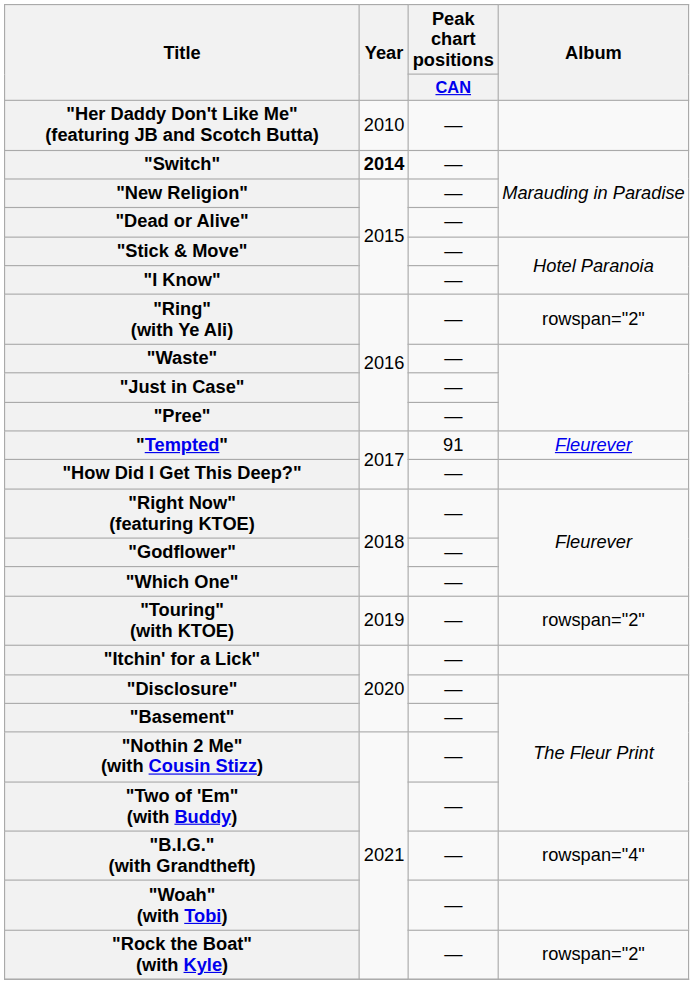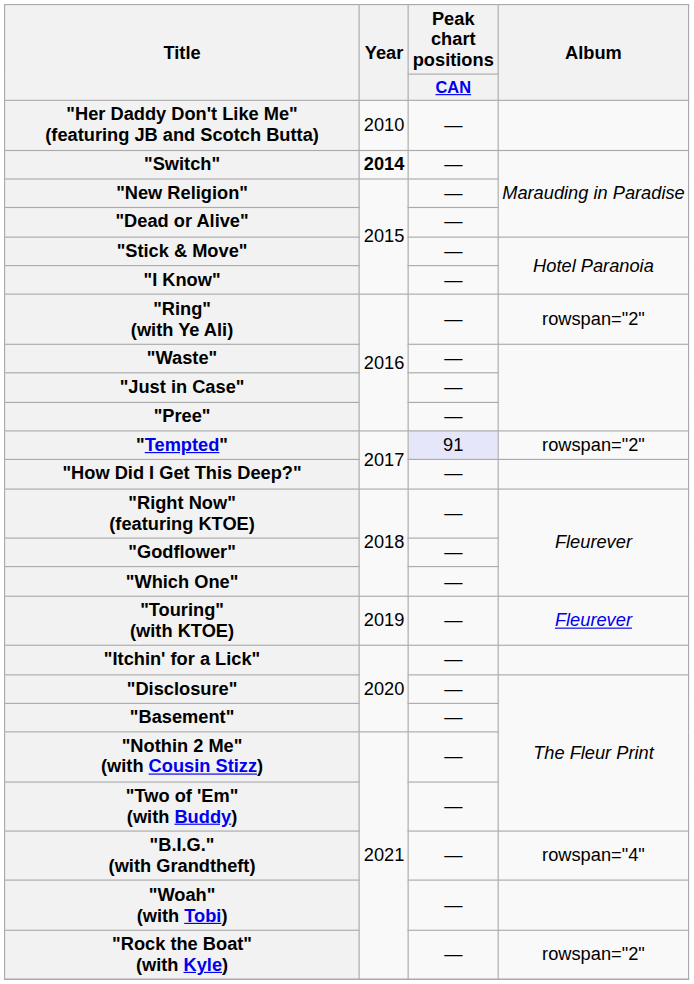(453, 445) no background -> (453, 445) lavender background
(593, 445) Fleurever -> (593, 445) rowspan="2"
(593, 620) rowspan="2" -> (593, 620) Fleurever
